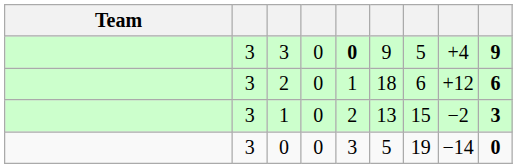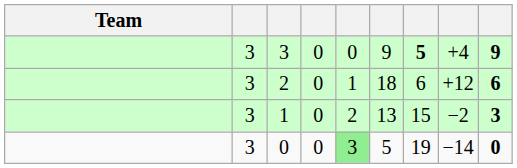(352, 52) bold -> (352, 52) normal
(421, 52) normal -> (421, 52) bold
(352, 147) no background -> (352, 147) lightgreen background
